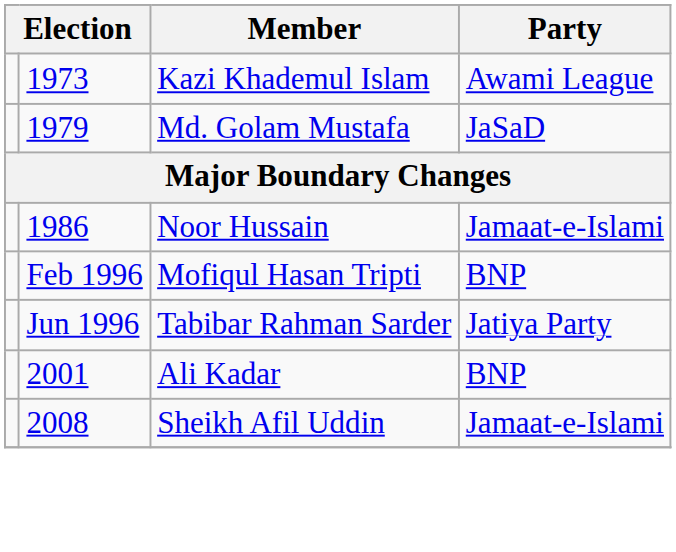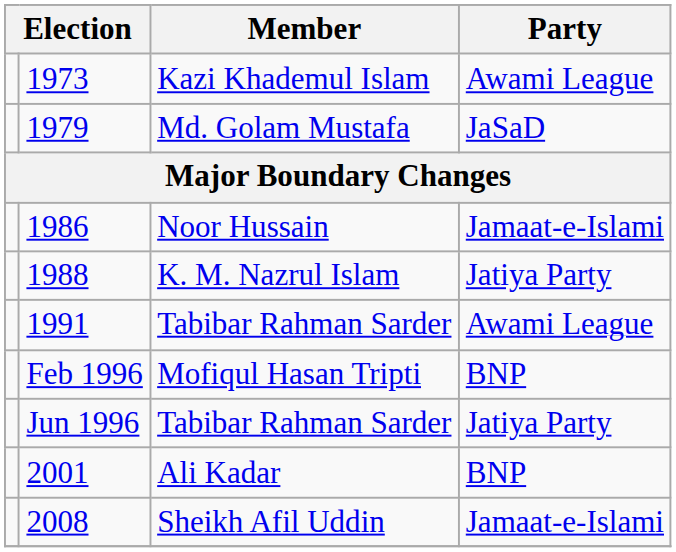+ row: (57, 275)
+ row: (57, 324)
